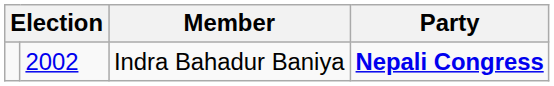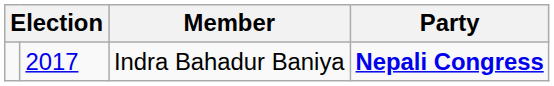(52, 61) 2002 -> (52, 61) 2017
